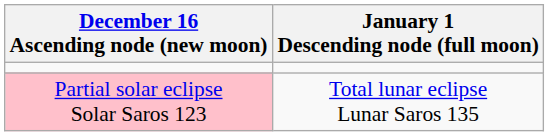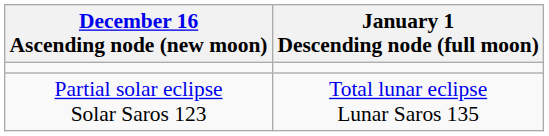(139, 101) pink background -> (139, 101) no background
